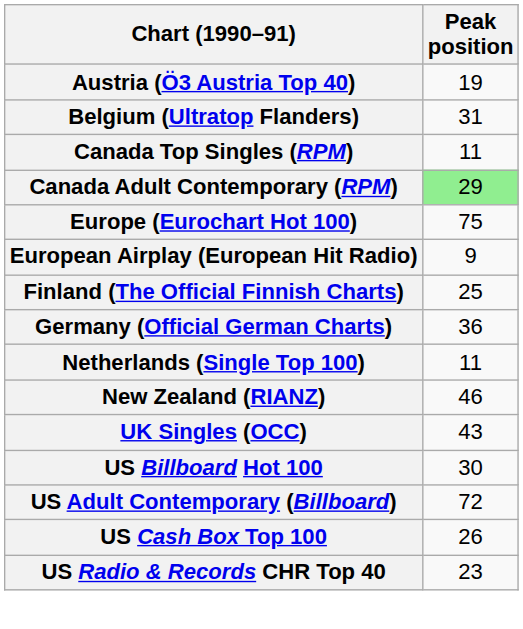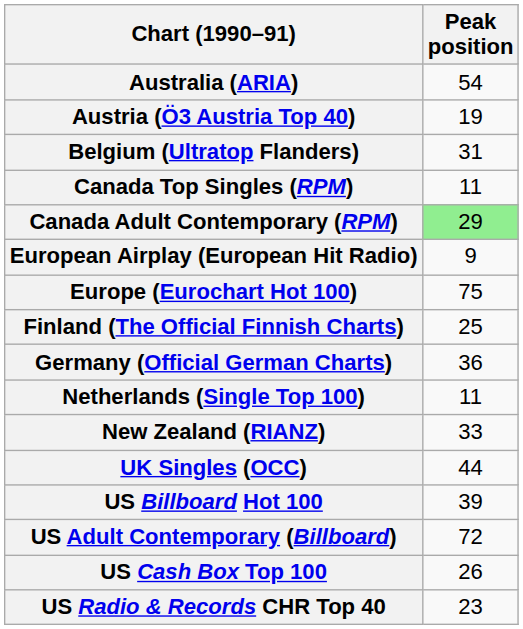+ row: (214, 81)
rows swapped: (214, 221) <-> (214, 256)
(471, 397) 46 -> (471, 432) 33
(471, 432) 43 -> (471, 467) 44
(471, 467) 30 -> (471, 502) 39
